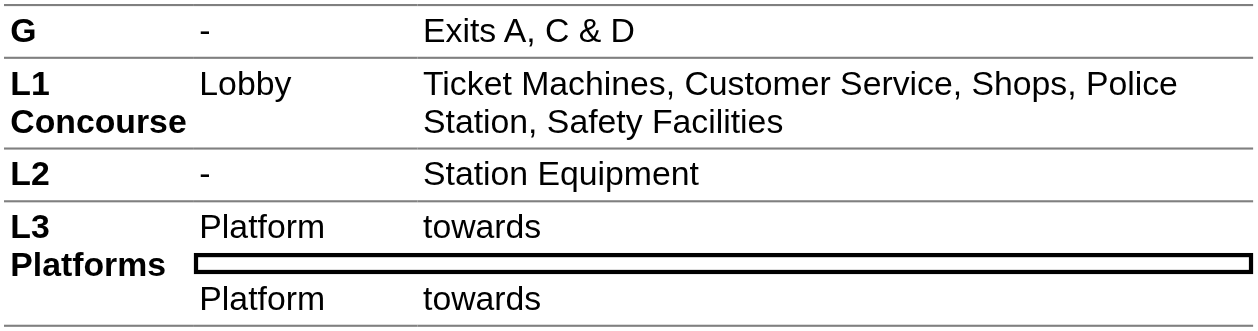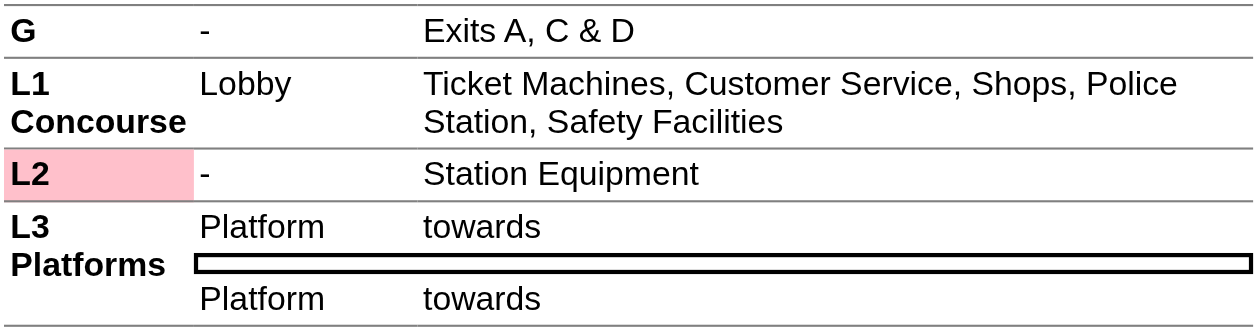(30, 174) no background -> (30, 174) pink background
